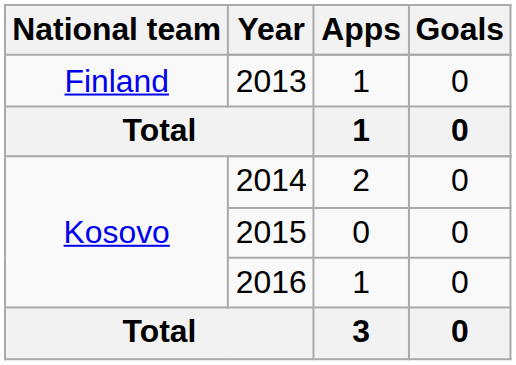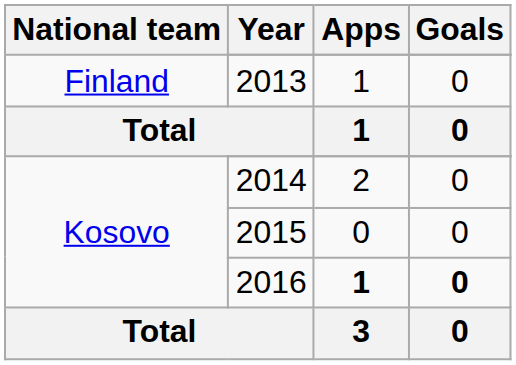(361, 282) normal -> (361, 282) bold
(460, 282) normal -> (460, 282) bold
